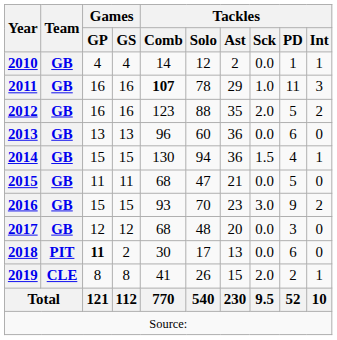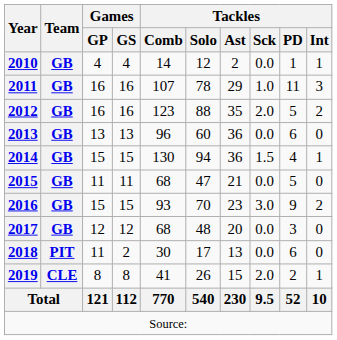(163, 87) bold -> (163, 87) normal
(98, 252) bold -> (98, 252) normal
